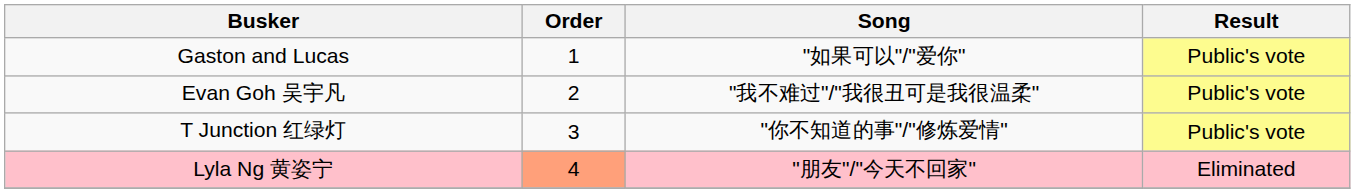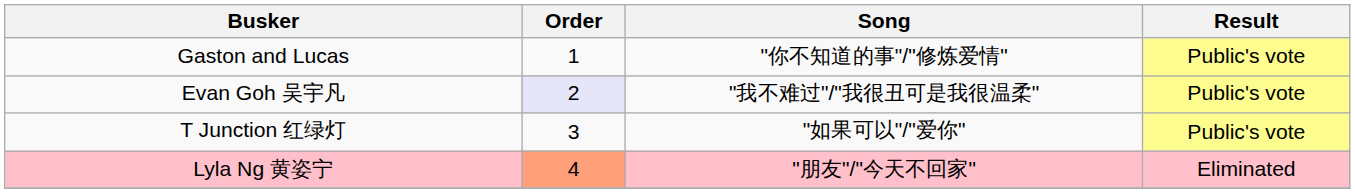(884, 56) "如果可以"/"爱你" -> (884, 56) "你不知道的事"/"修炼爱情"
(574, 94) no background -> (574, 94) lavender background
(884, 130) "你不知道的事"/"修炼爱情" -> (884, 130) "如果可以"/"爱你"
